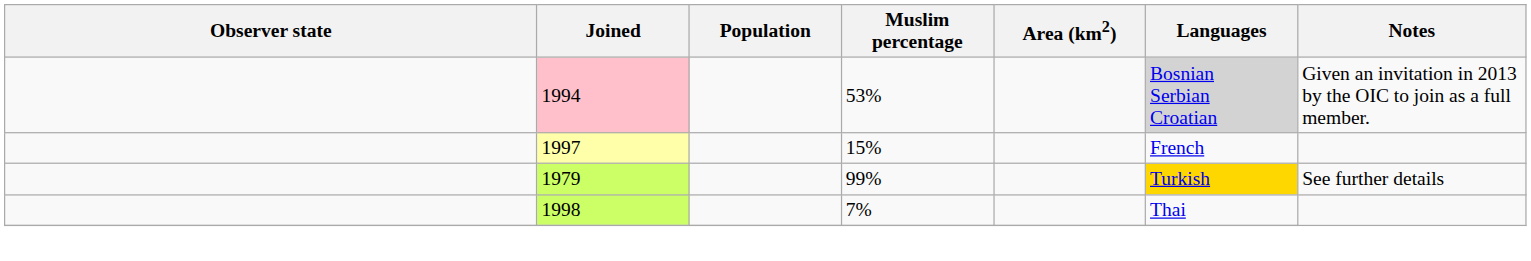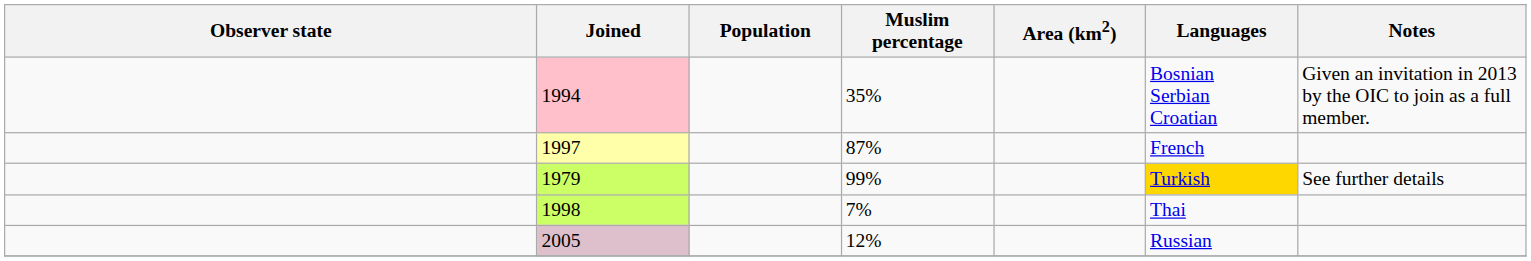(864, 94) 53% -> (864, 94) 35%
(1184, 94) lightgrey background -> (1184, 94) no background
(864, 147) 15% -> (864, 147) 87%
+ row: (561, 240)
